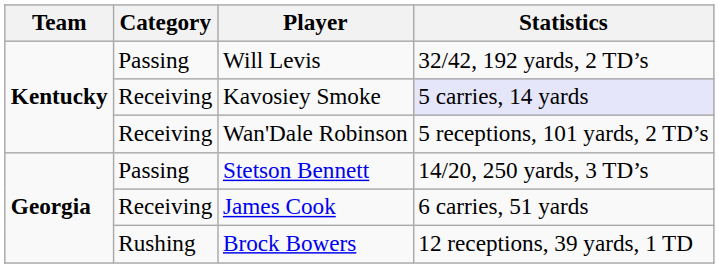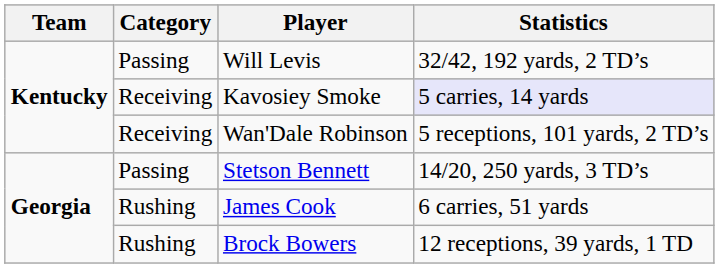(165, 207) Receiving -> (157, 207) Rushing
